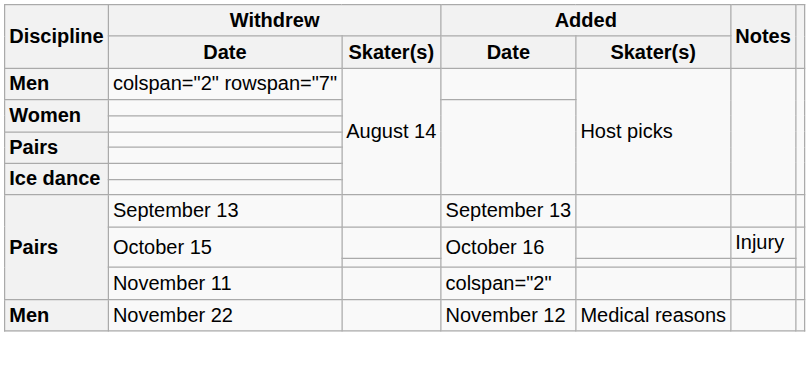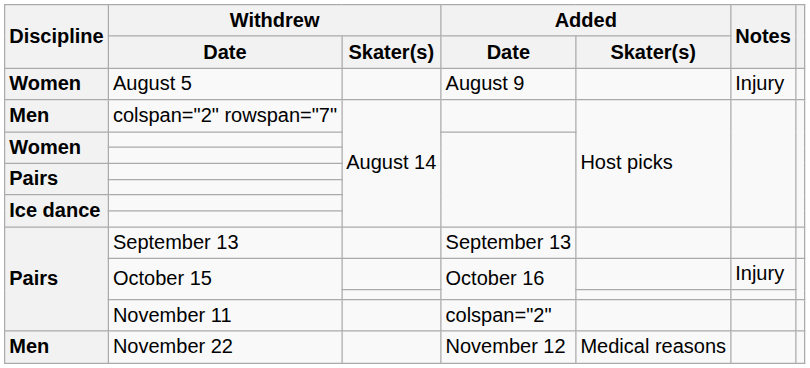+ row: (45, 83)
